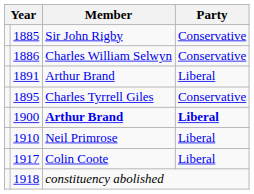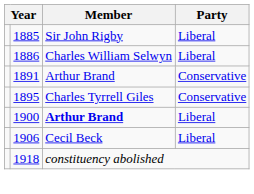(212, 35) Conservative -> (197, 35) Liberal
(212, 55) Conservative -> (197, 55) Liberal
(197, 76) Liberal -> (212, 76) Conservative
(198, 117) bold -> (197, 117) normal
+ row: (26, 138)
- row: (26, 138)
- row: (26, 158)
